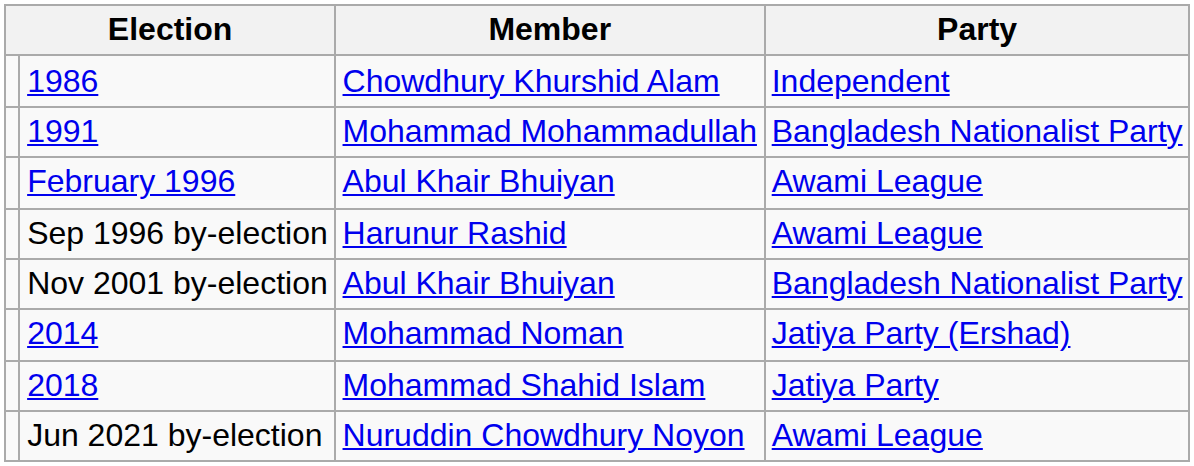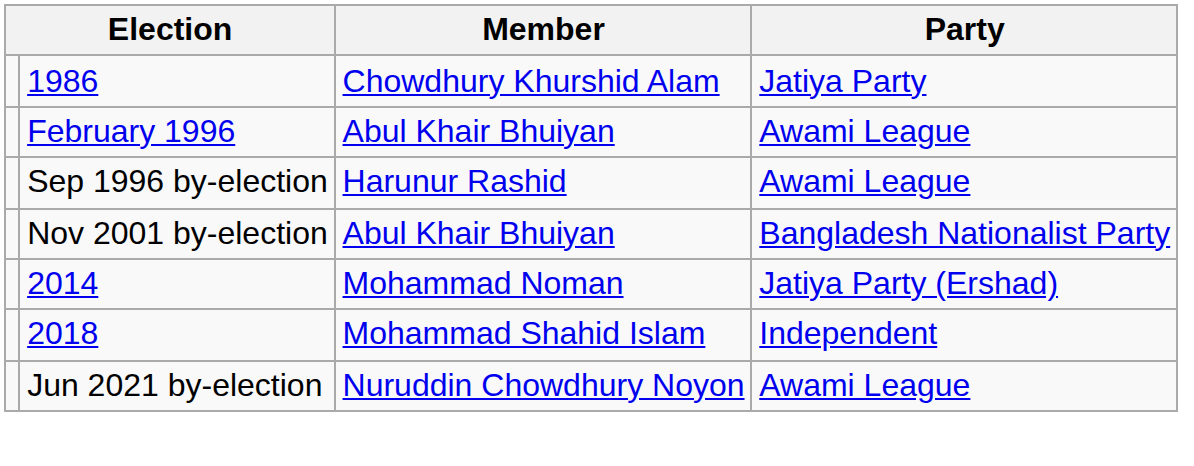(861, 80) Independent -> (843, 80) Jatiya Party
- row: (63, 131)
(855, 385) Jatiya Party -> (848, 334) Independent
